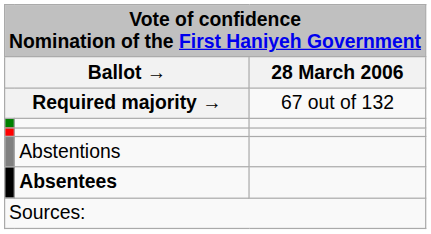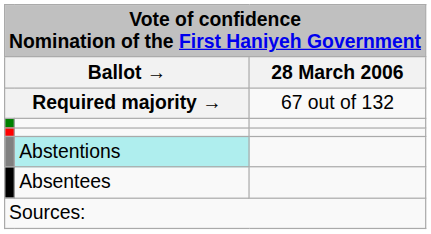(70, 151) no background -> (70, 151) paleturquoise background
(68, 182) bold -> (65, 182) normal
